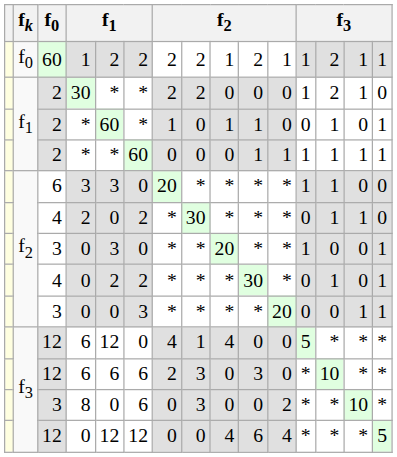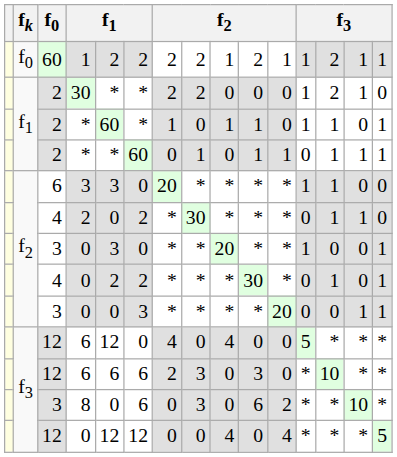(306, 124) 0 -> (306, 124) 1
(201, 155) 0 -> (201, 155) 1
(306, 155) 1 -> (306, 155) 0
(201, 342) 1 -> (201, 342) 0
(258, 404) 0 -> (258, 404) 6
(258, 436) 6 -> (258, 436) 0
